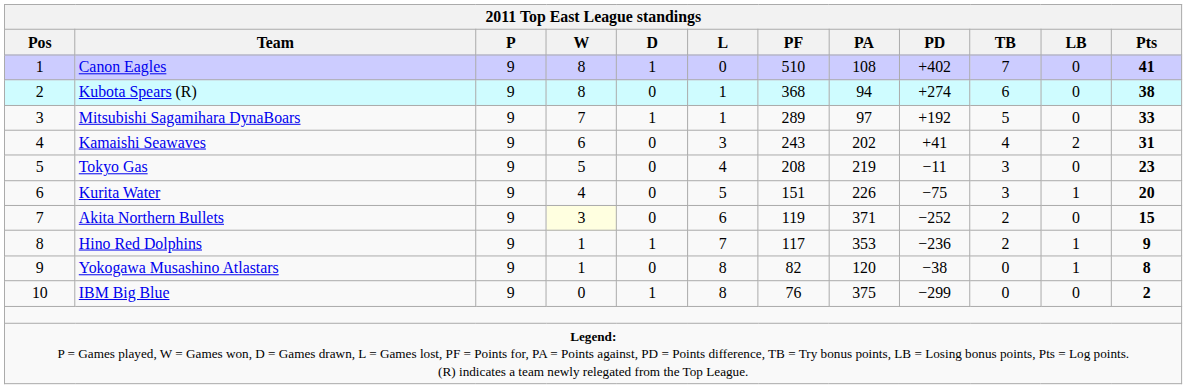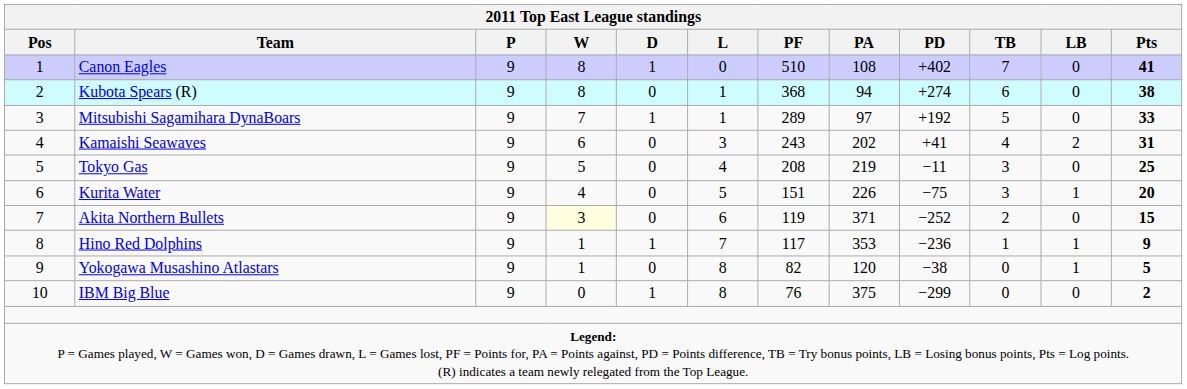(1147, 167) 23 -> (1147, 167) 25
(1005, 243) 2 -> (1005, 243) 1
(1147, 268) 8 -> (1147, 268) 5
